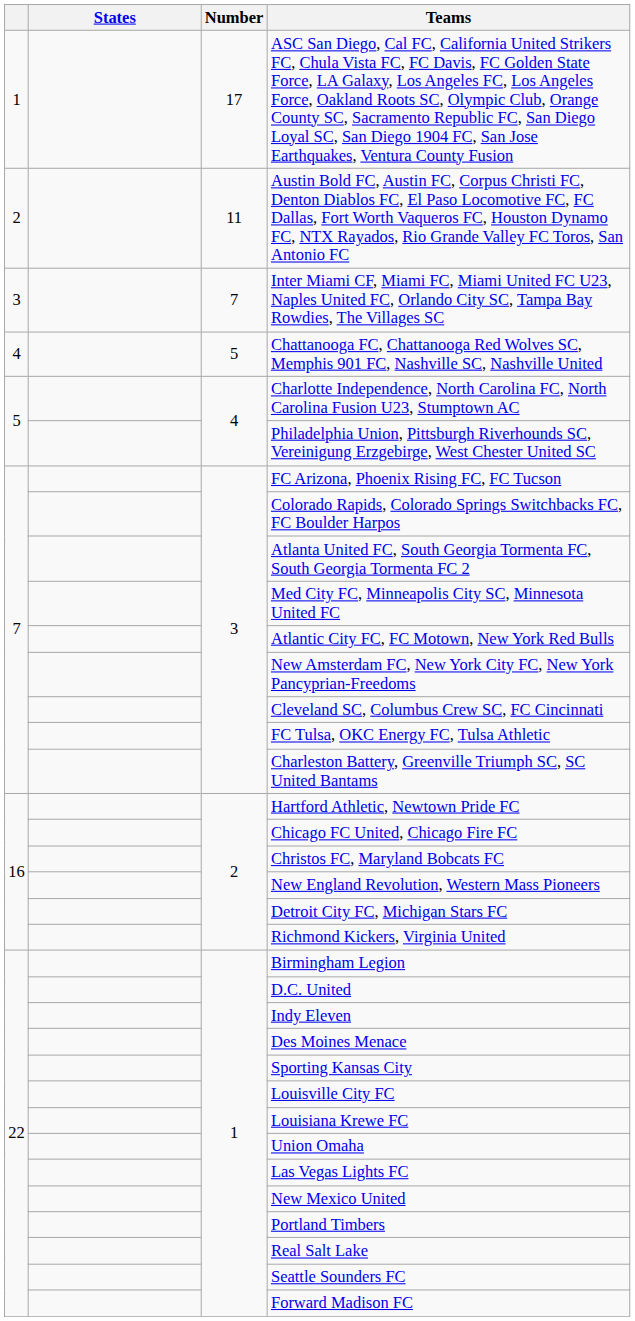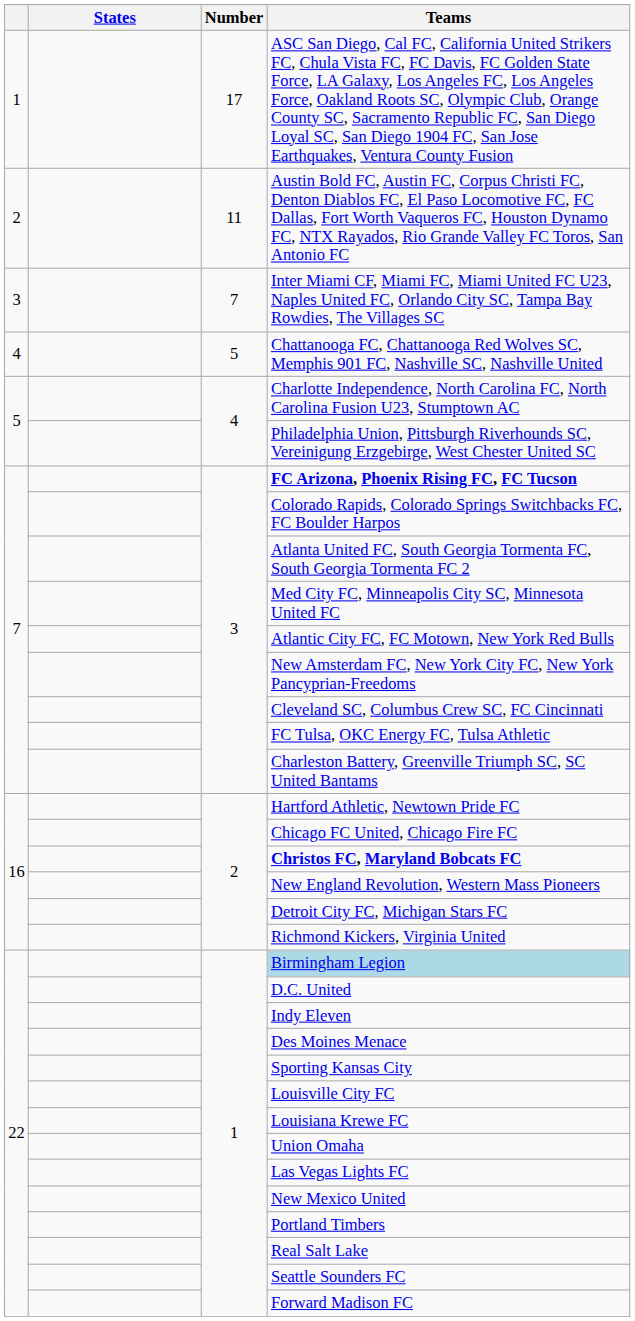(416, 478) normal -> (424, 478) bold
(387, 858) normal -> (396, 858) bold
(338, 963) no background -> (338, 963) lightblue background
